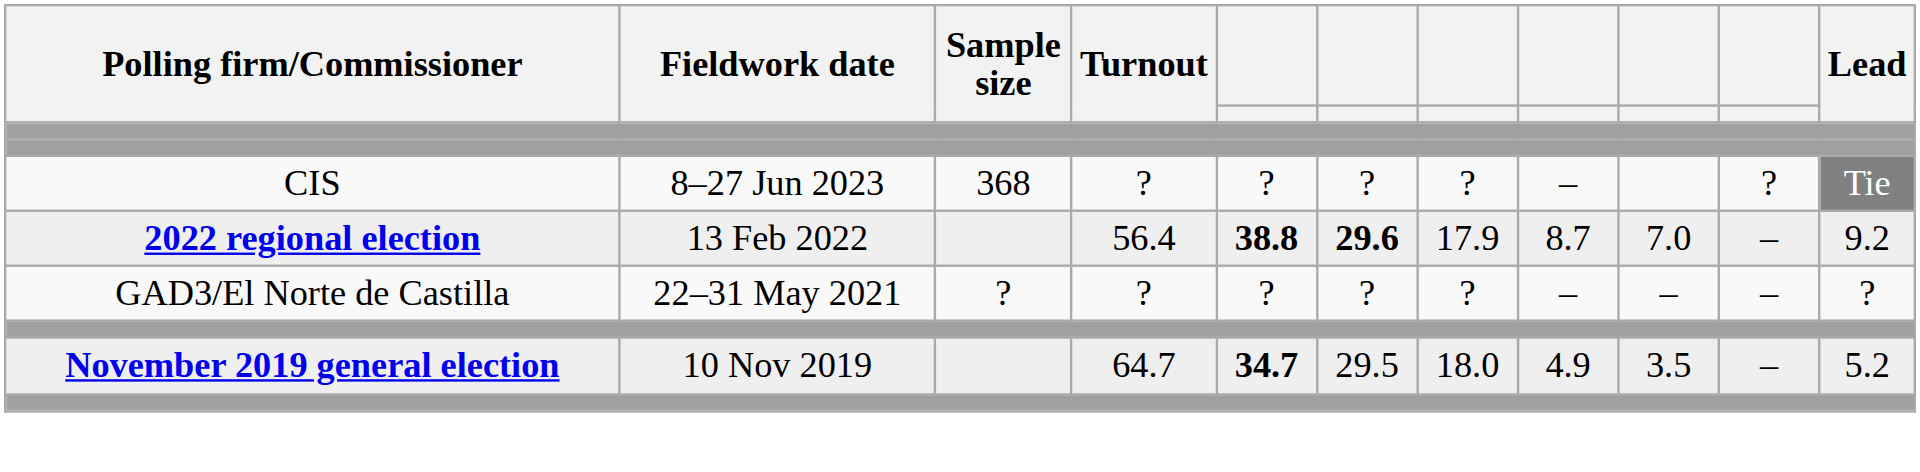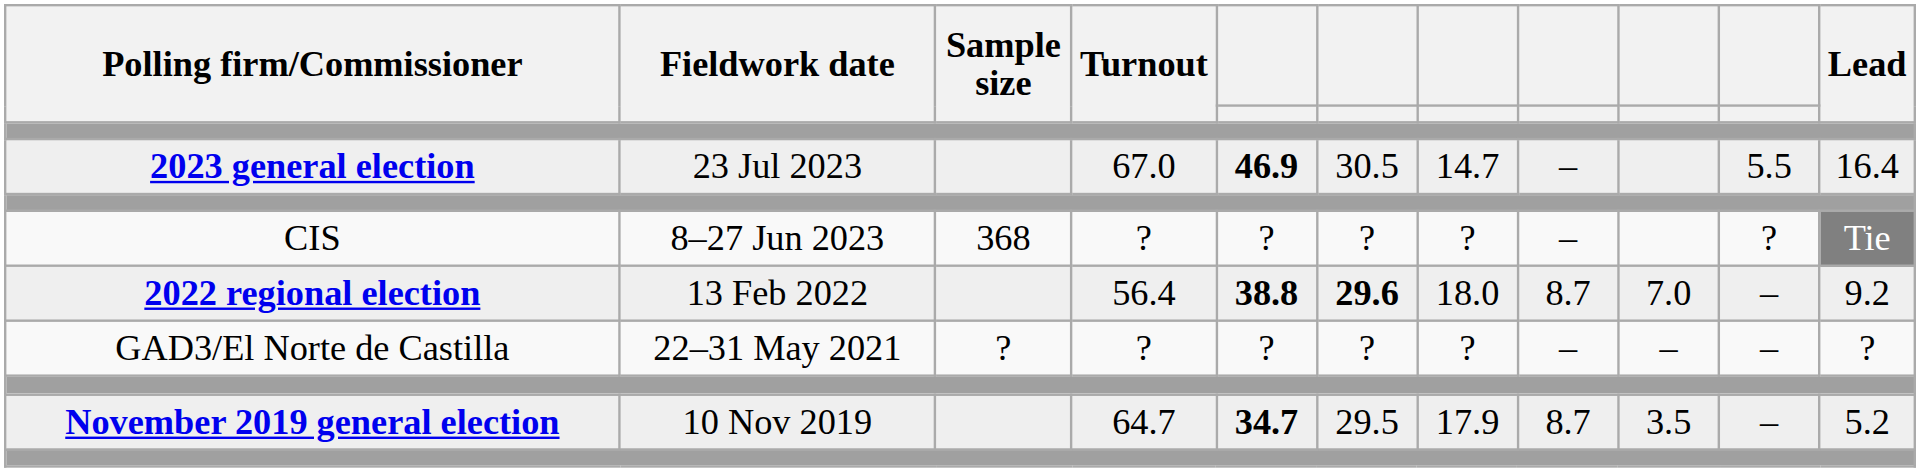+ row: (312, 166)
(1468, 238) 17.9 -> (1468, 293) 18.0
(1468, 365) 18.0 -> (1468, 420) 17.9
(1568, 365) 4.9 -> (1568, 420) 8.7
